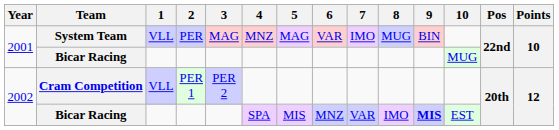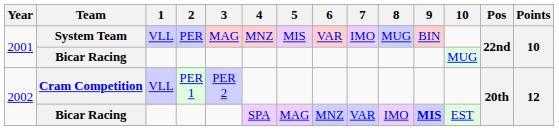(294, 36) MAG -> (294, 36) MIS
(294, 115) MIS -> (294, 115) MAG
